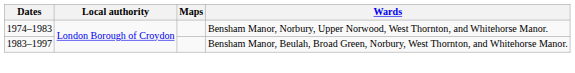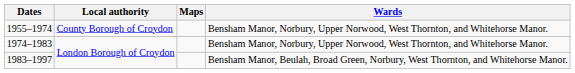+ row: (29, 28)
